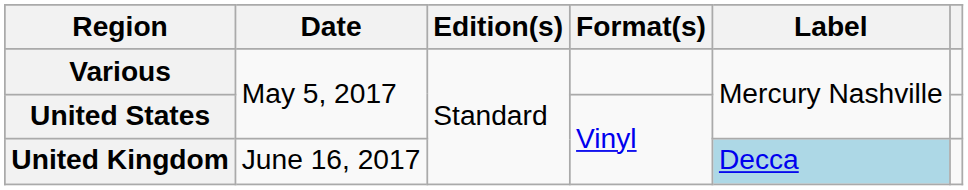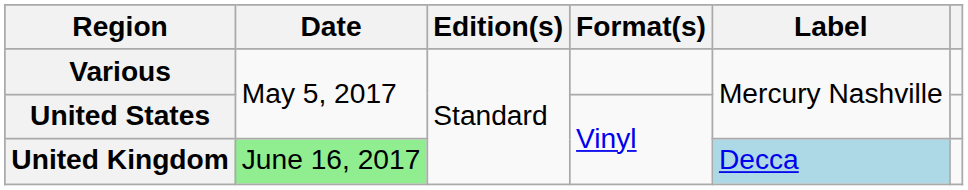(331, 160) no background -> (331, 160) lightgreen background
